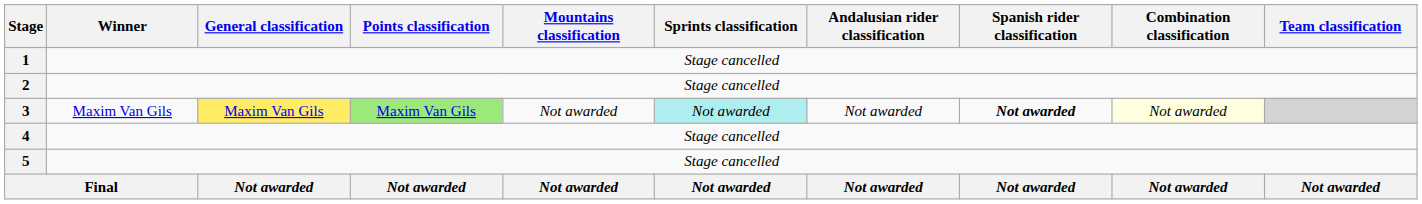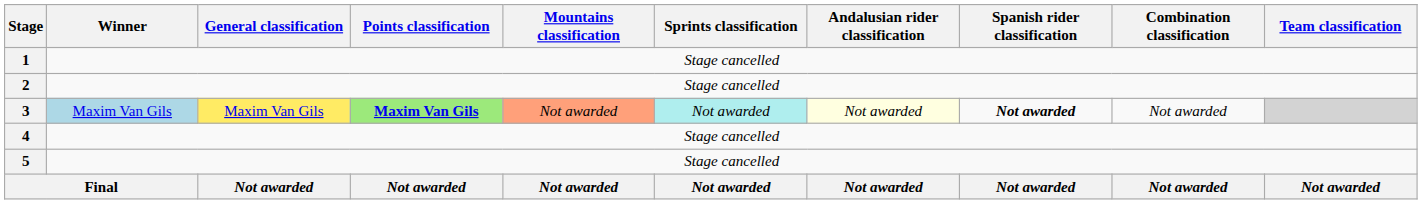(122, 111) no background -> (122, 111) lightblue background
(426, 111) normal -> (426, 111) bold
(579, 111) no background -> (579, 111) lightsalmon background
(883, 111) no background -> (883, 111) lightyellow background
(1188, 111) lightyellow background -> (1188, 111) no background
